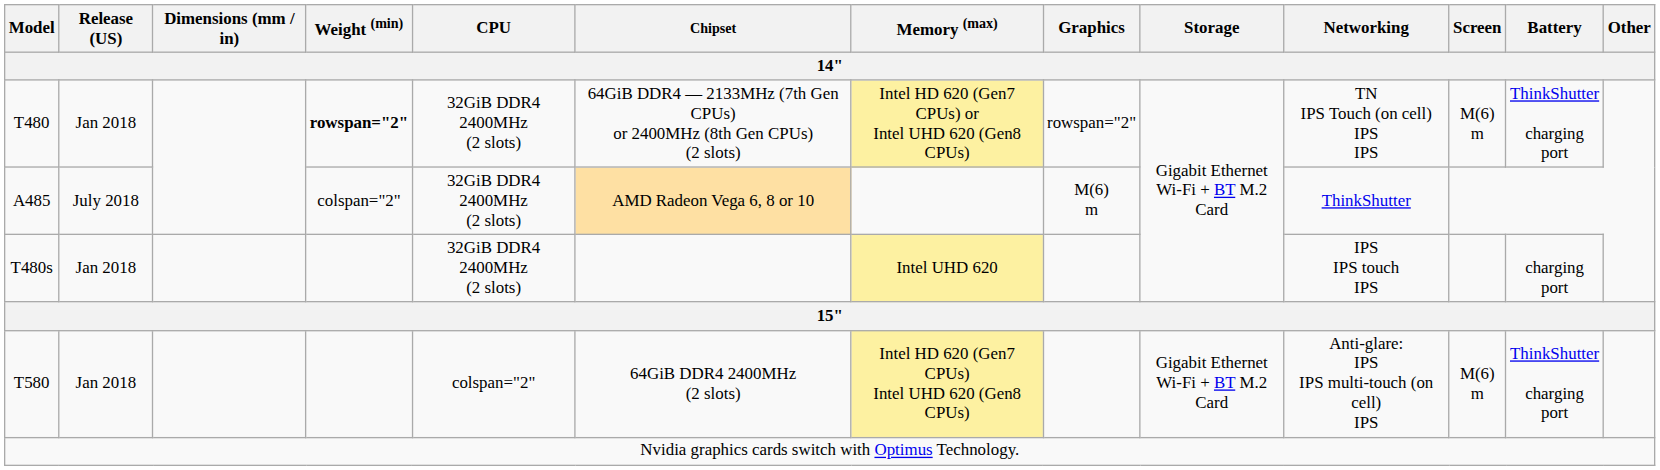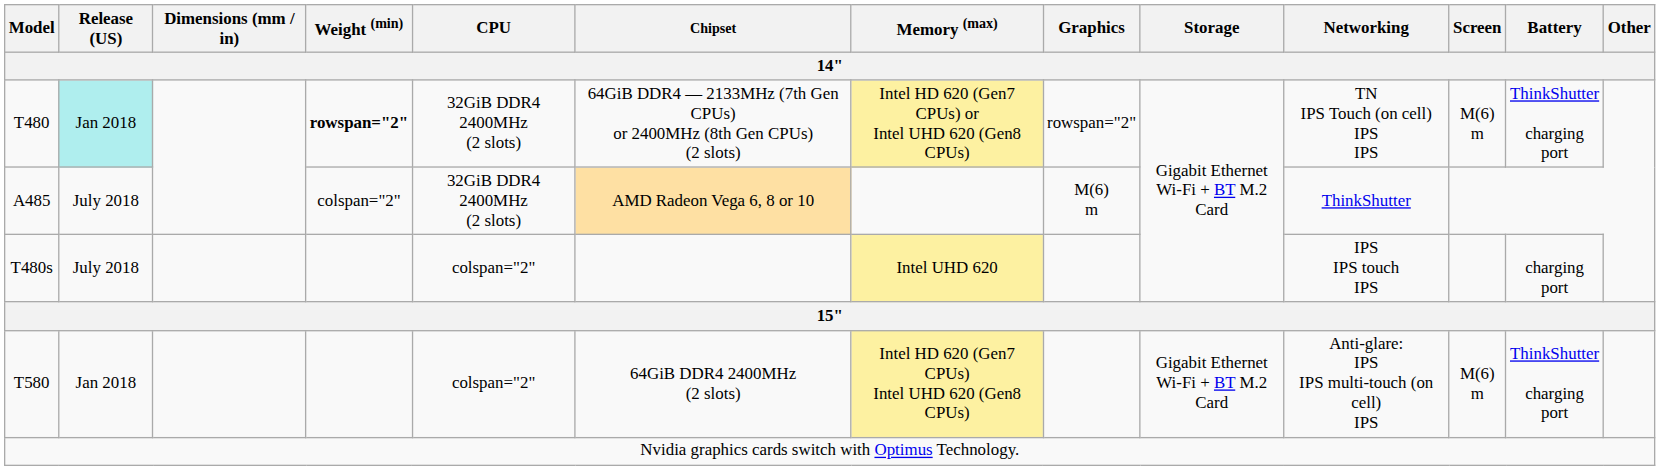(106, 123) no background -> (106, 123) paleturquoise background
(106, 268) Jan 2018 -> (106, 268) July 2018
(494, 268) 32GiB DDR4 2400MHz (2 slots) -> (494, 268) colspan="2"
